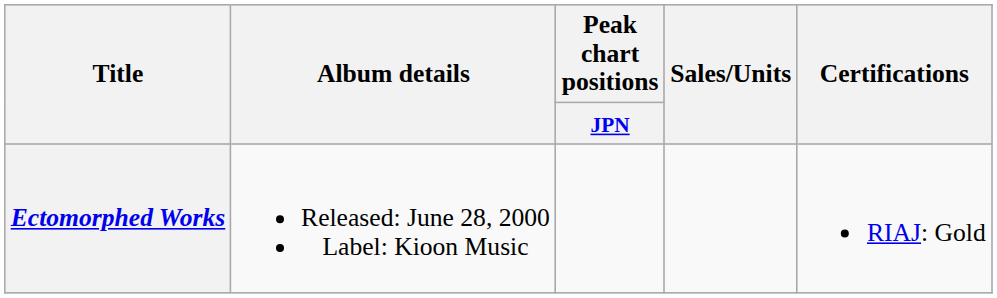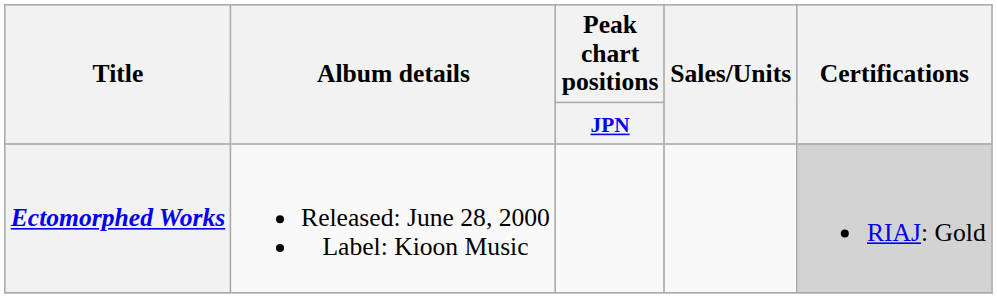(894, 233) no background -> (894, 233) lightgrey background
